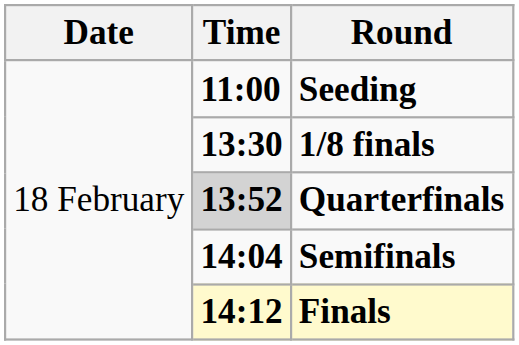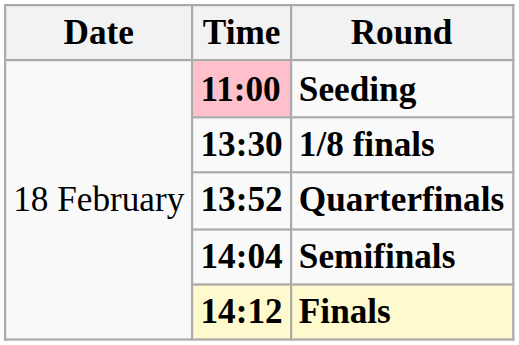(241, 88) no background -> (241, 88) pink background
(242, 199) lightgrey background -> (242, 199) no background
